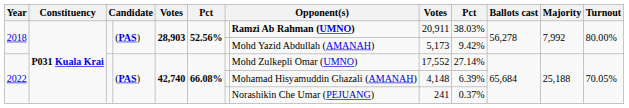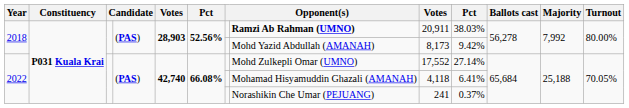(438, 45) 5,173 -> (438, 45) 8,173
(438, 78) 4,148 -> (438, 78) 4,118
(472, 78) 6.39% -> (472, 78) 6.41%
